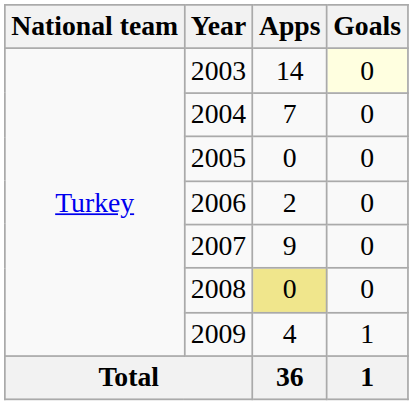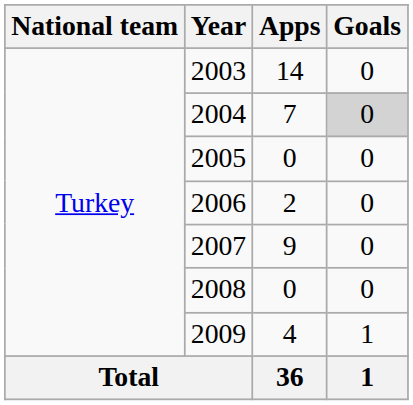(367, 70) lightyellow background -> (367, 70) no background
(367, 114) no background -> (367, 114) lightgrey background
(290, 289) khaki background -> (290, 289) no background
